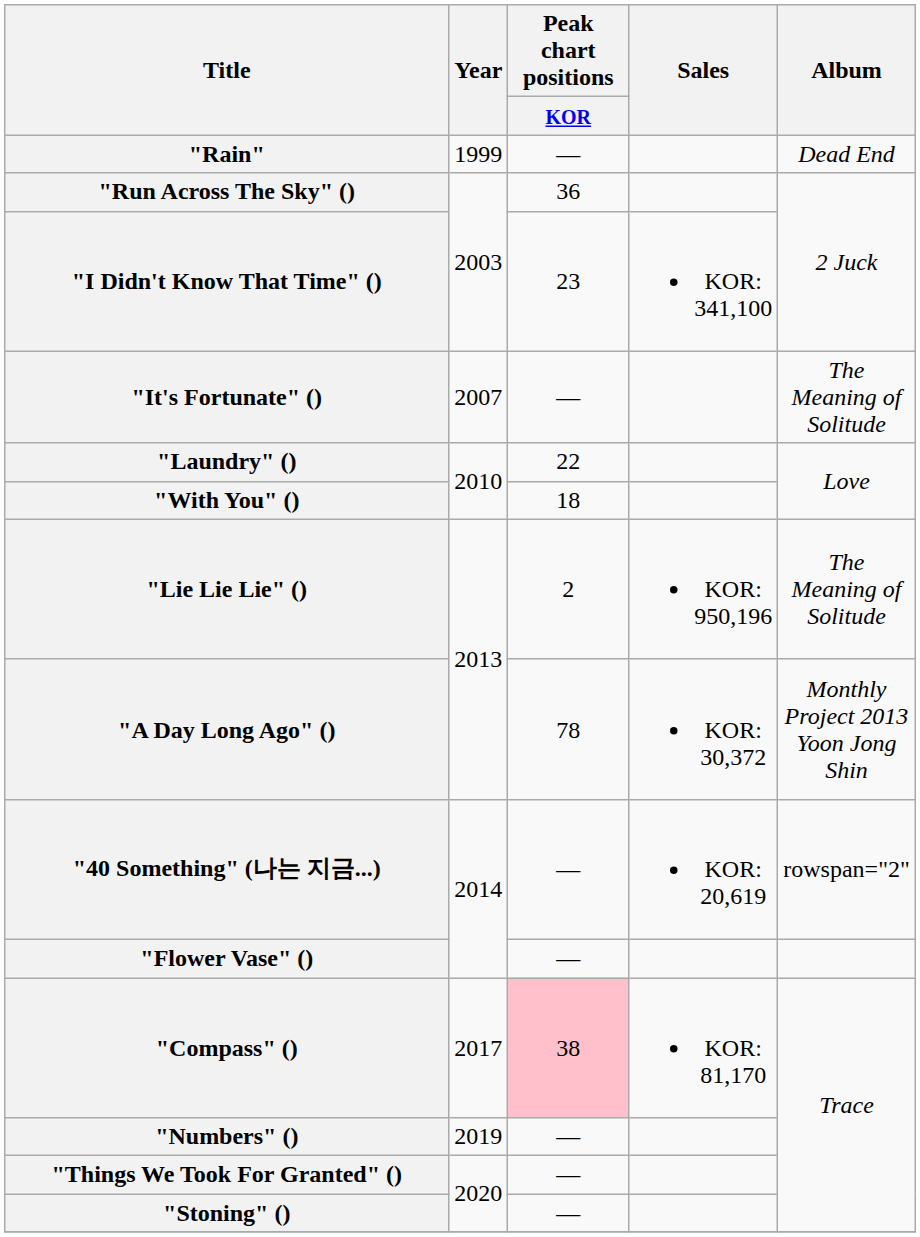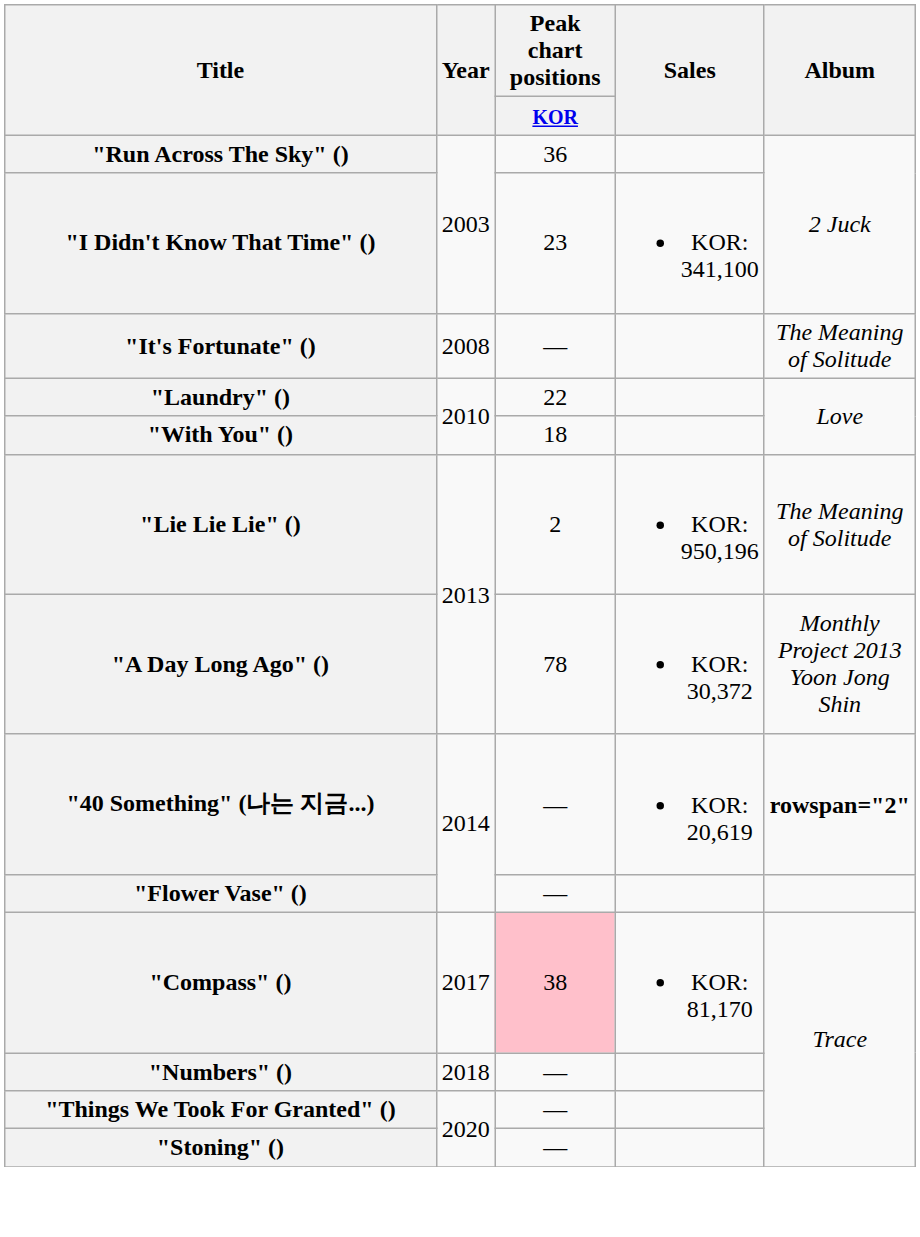- row: (227, 153)
(478, 396) 2007 -> (466, 345) 2008
(846, 869) normal -> (840, 804) bold
(478, 1136) 2019 -> (466, 1071) 2018
